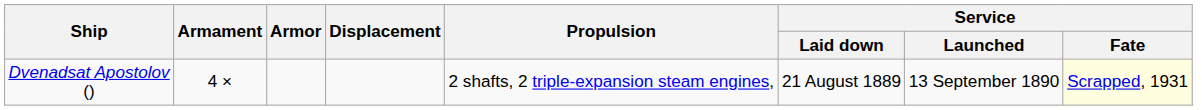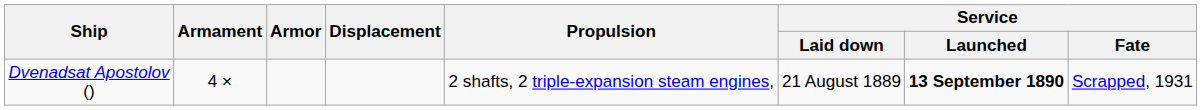(984, 82) normal -> (986, 82) bold
(1128, 82) lightyellow background -> (1132, 82) no background
